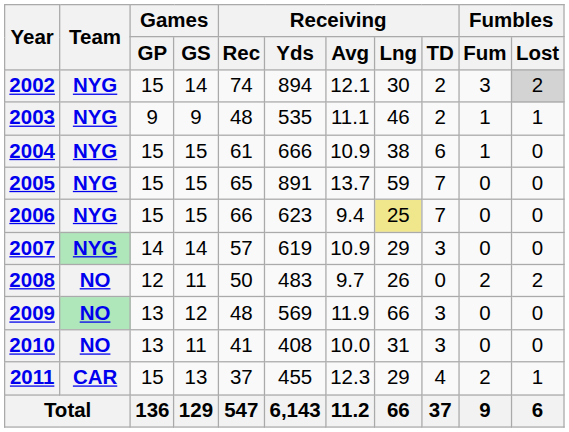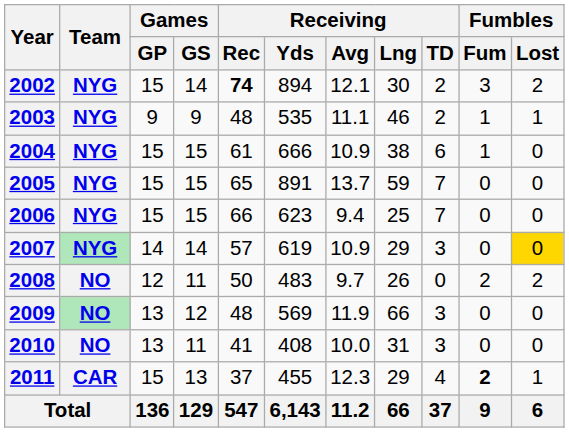(241, 85) normal -> (241, 85) bold
(538, 85) lightgrey background -> (538, 85) no background
(398, 215) khaki background -> (398, 215) no background
(538, 248) no background -> (538, 248) gold background
(485, 378) normal -> (485, 378) bold
